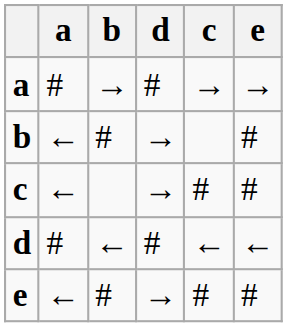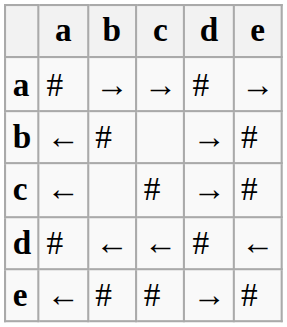columns swapped: (209, 30) <-> (160, 30)
